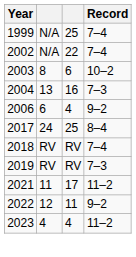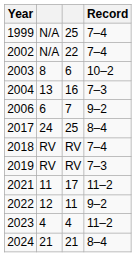(68, 109) 4 -> (68, 109) 7
+ row: (20, 242)
